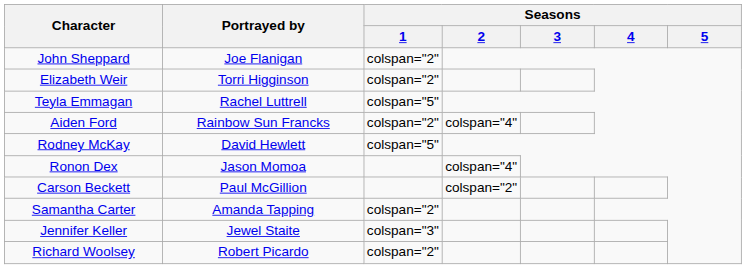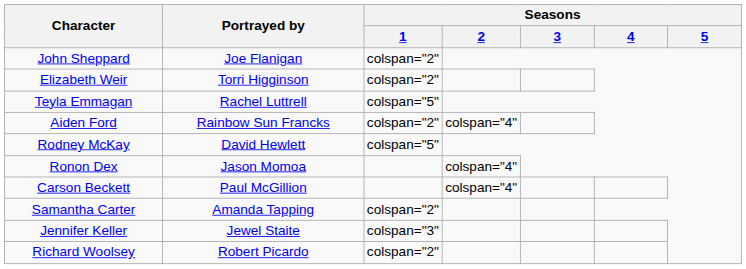(481, 187) colspan="2" -> (481, 187) colspan="4"
